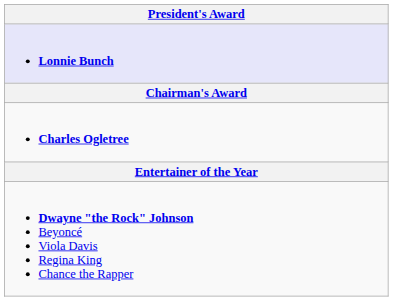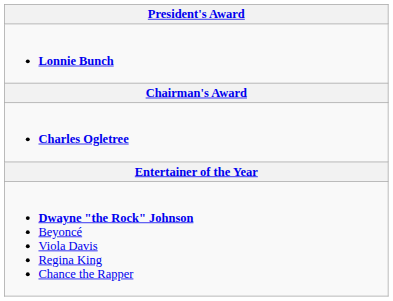(196, 61) lavender background -> (196, 61) no background
